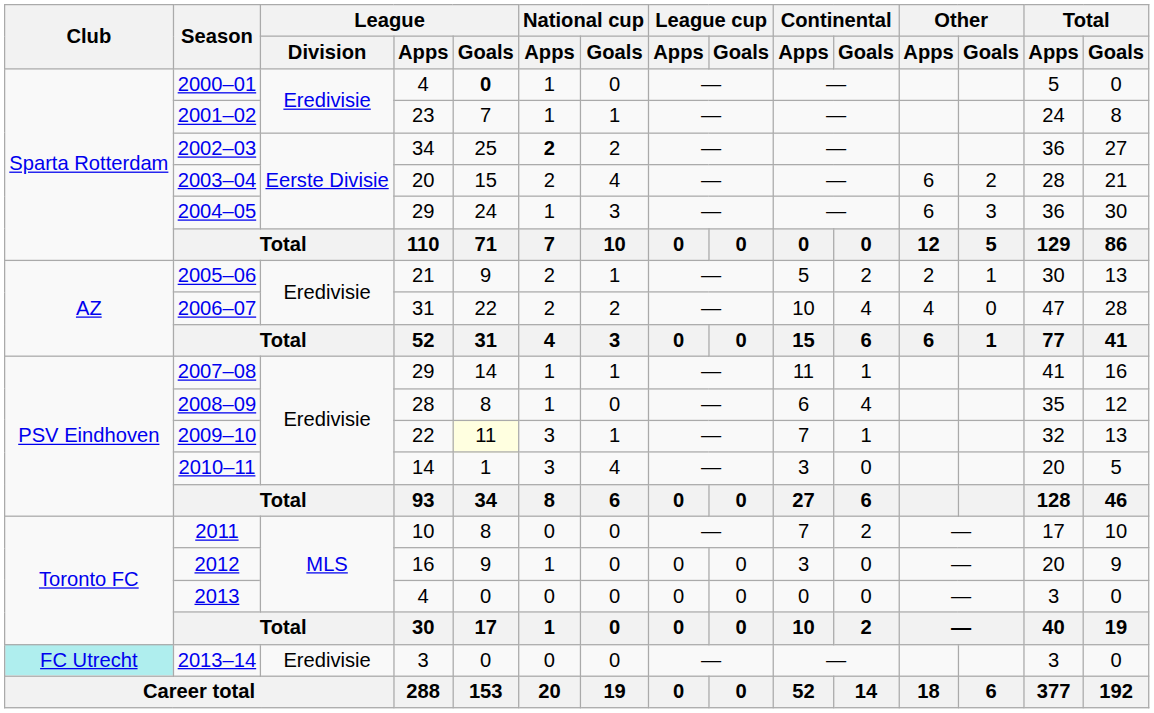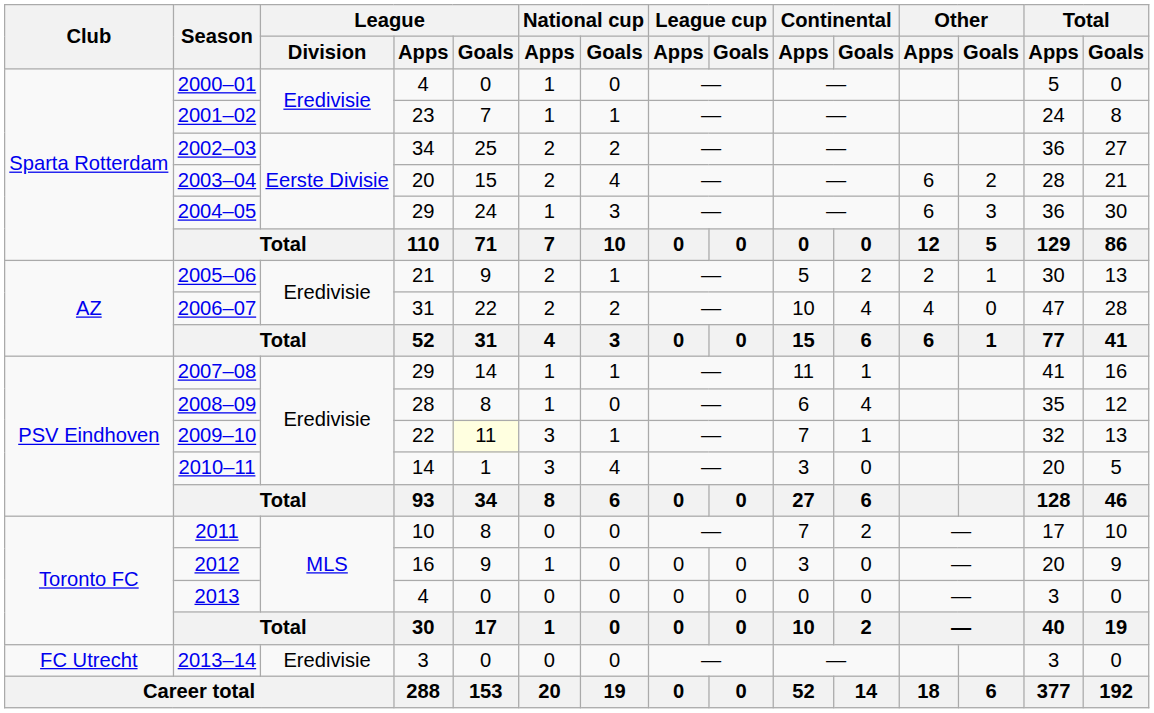(486, 84) bold -> (486, 84) normal
(549, 148) bold -> (549, 148) normal
(89, 659) paleturquoise background -> (89, 659) no background
